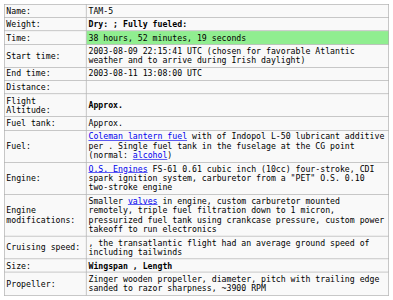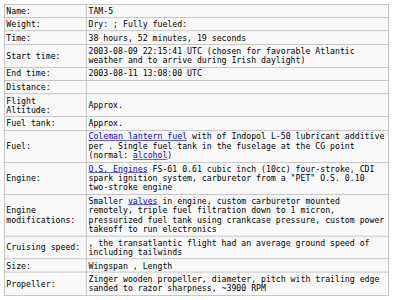(138, 24) bold -> (138, 24) normal
(167, 38) lightgreen background -> (167, 38) no background
(106, 105) bold -> (106, 105) normal
(130, 266) bold -> (130, 266) normal
